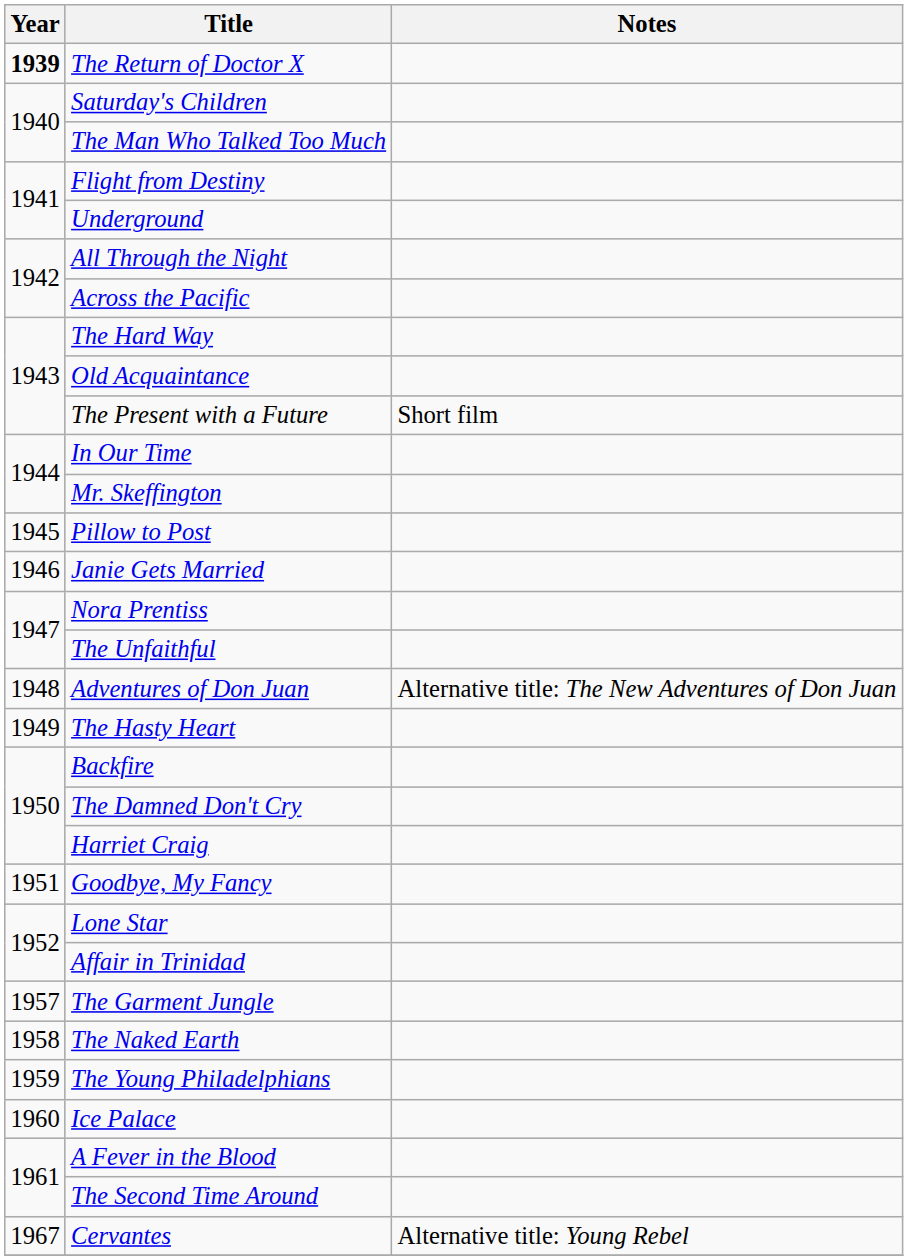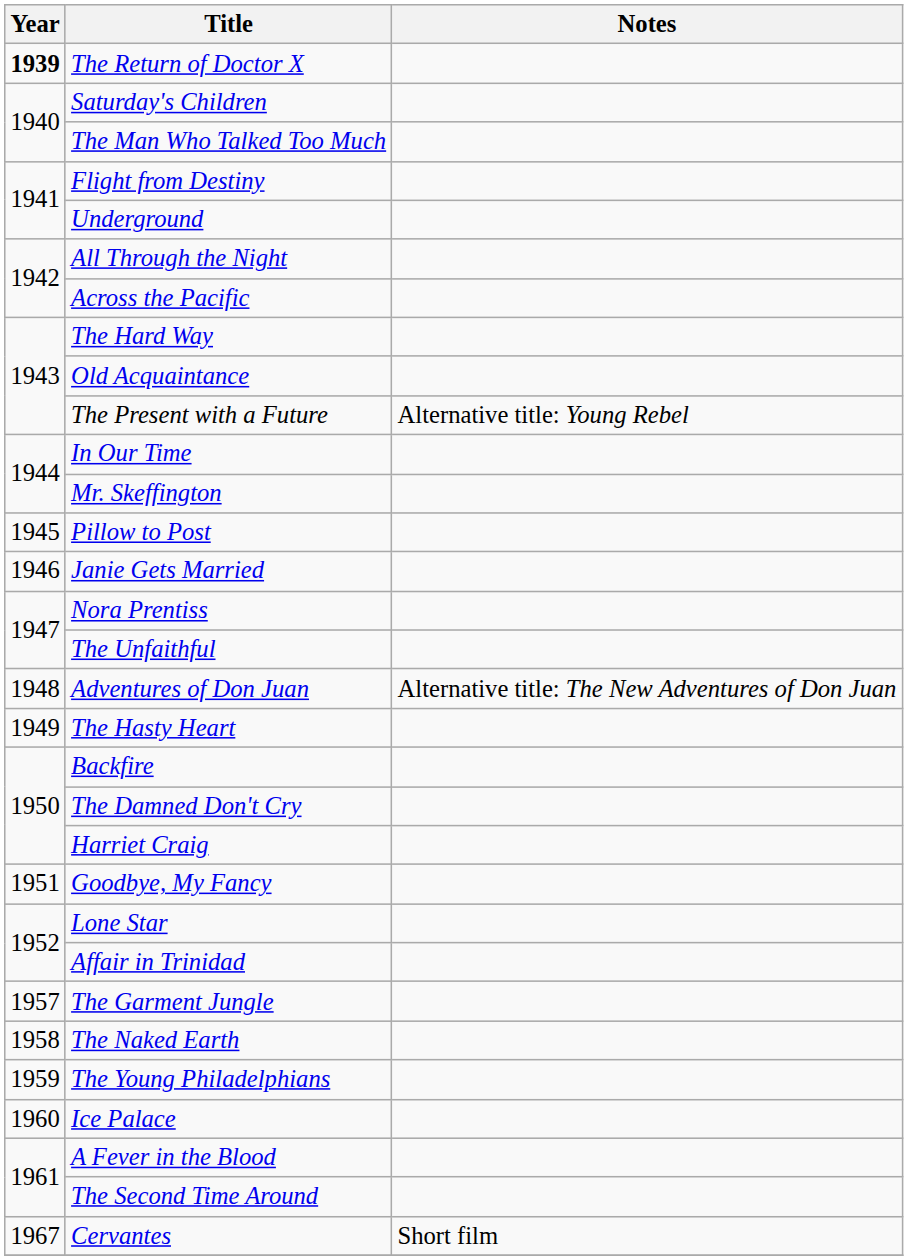(448, 414) Short film -> (543, 414) Alternative title: Young Rebel
(543, 1235) Alternative title: Young Rebel -> (448, 1235) Short film
